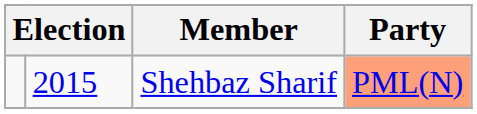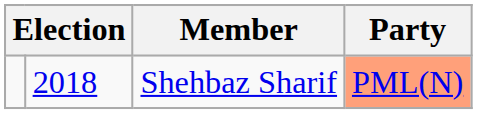(65, 81) 2015 -> (65, 81) 2018
